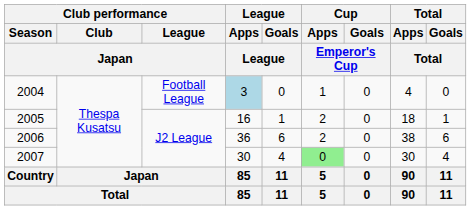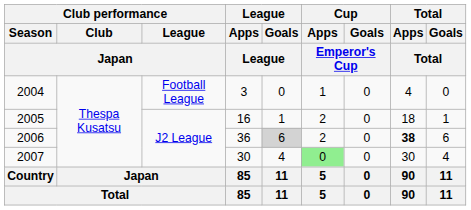(244, 92) lightblue background -> (244, 92) no background
(282, 137) no background -> (282, 137) lightgrey background
(408, 137) normal -> (408, 137) bold
